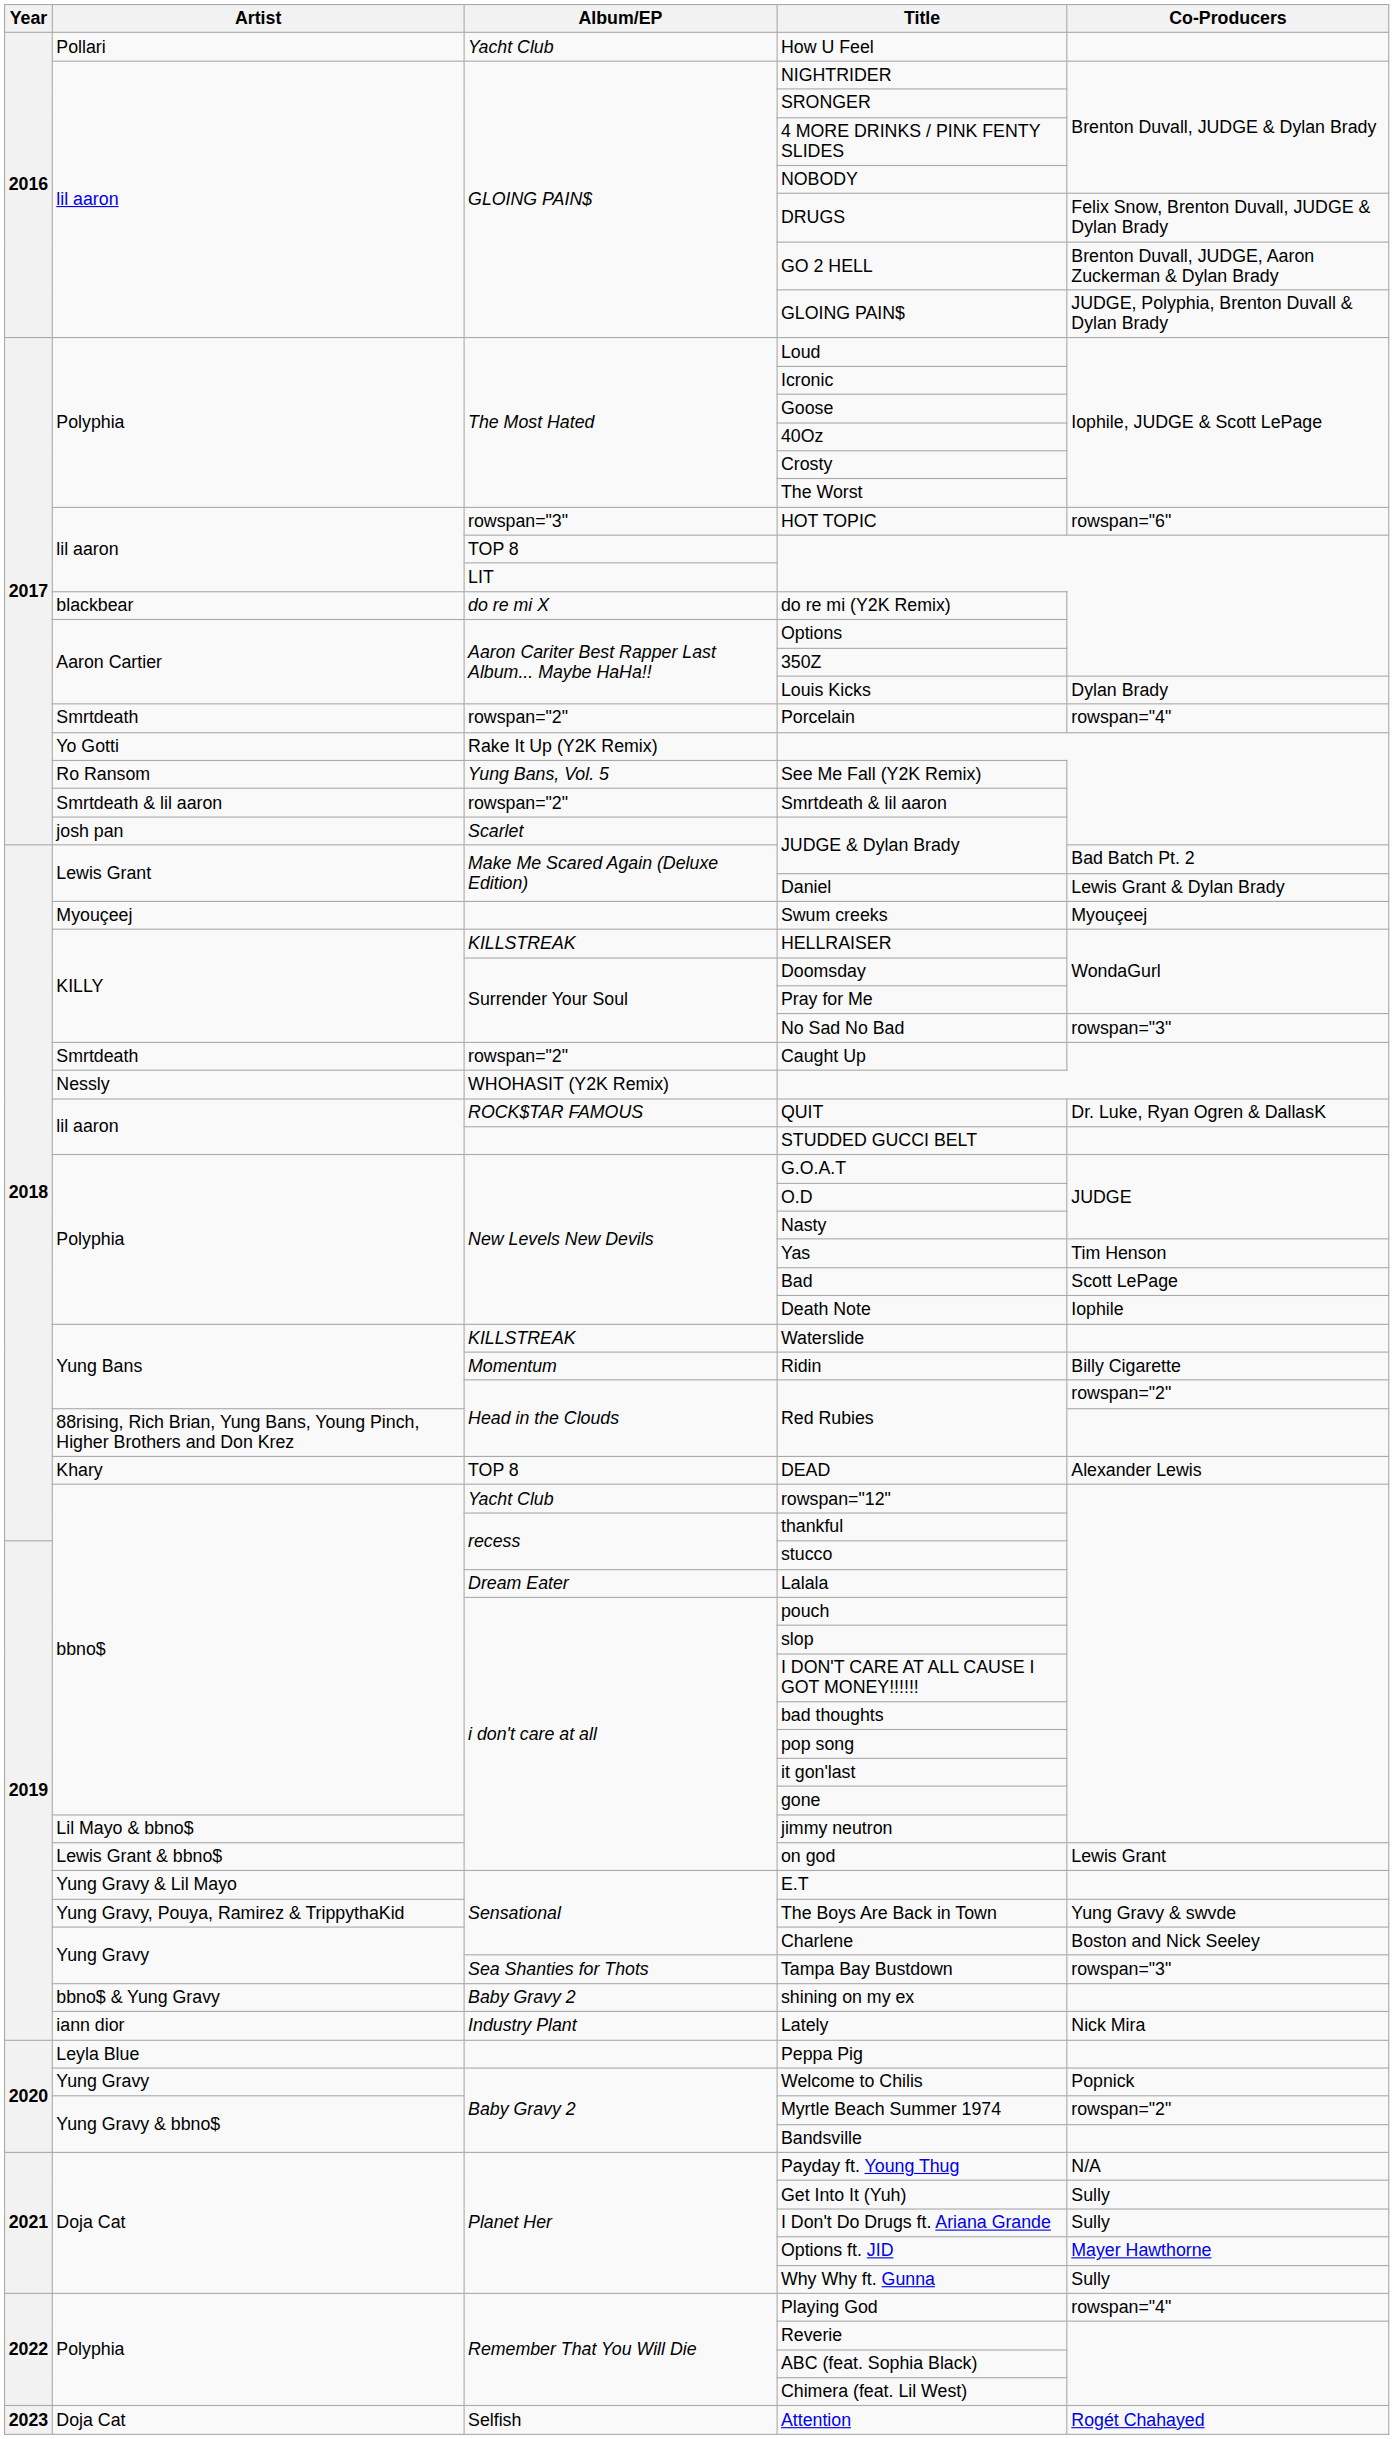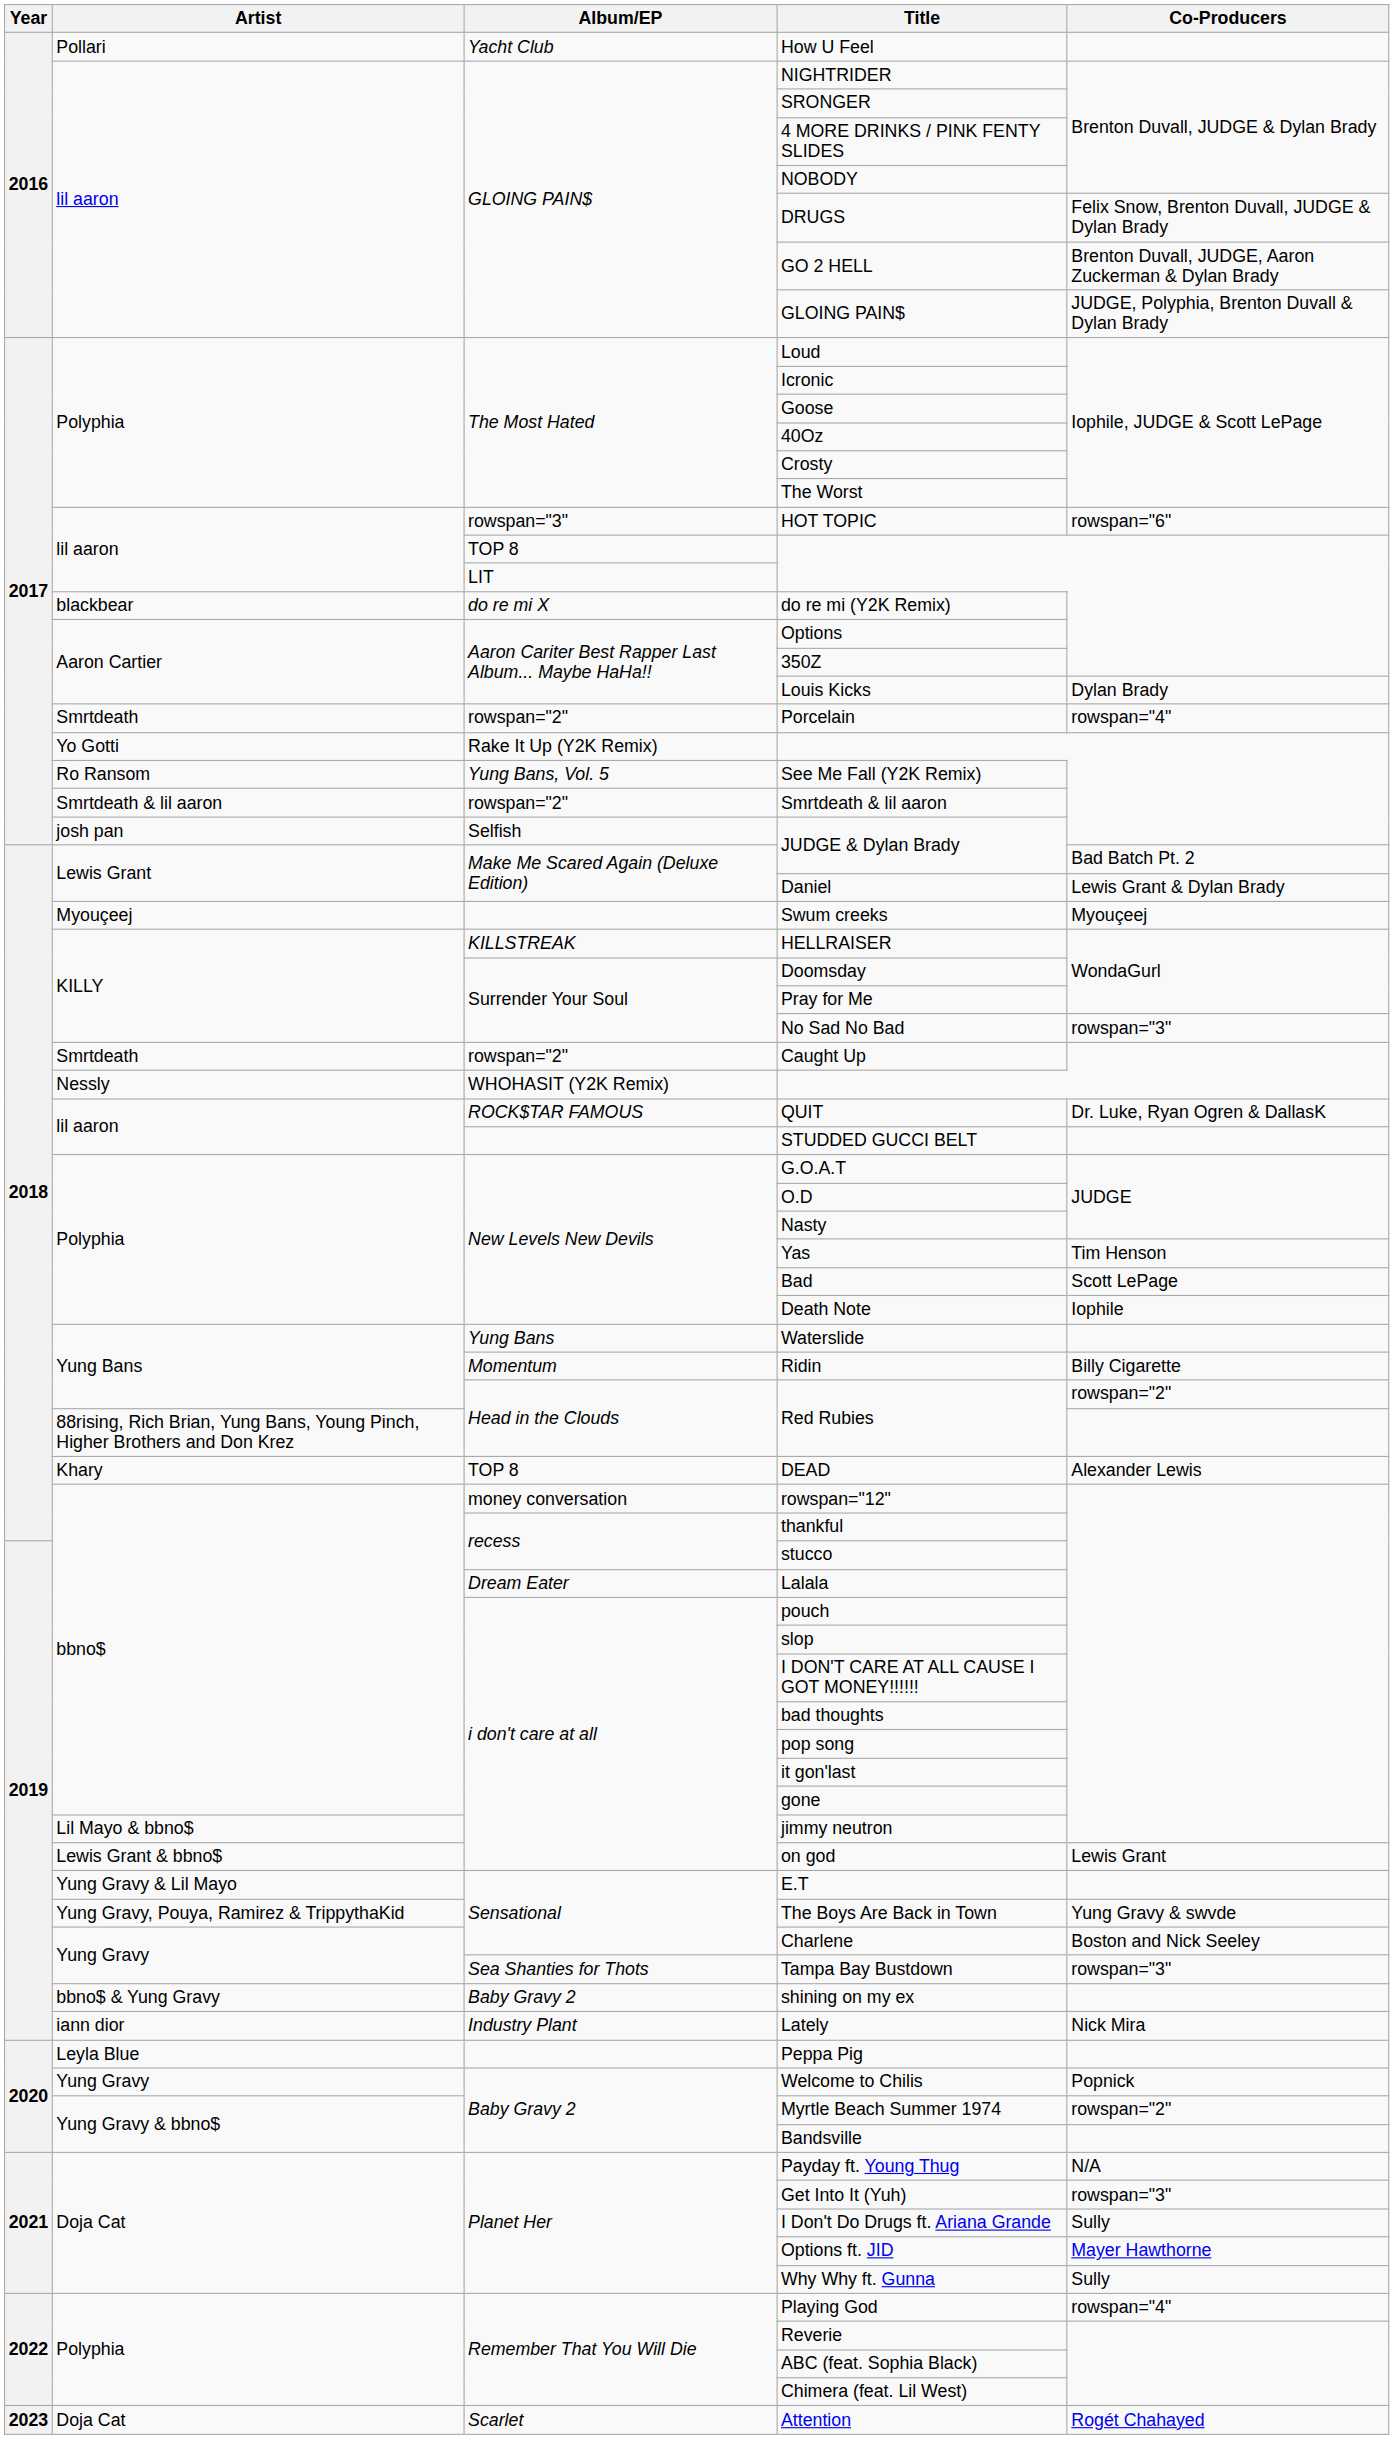(496, 830) Scarlet -> (495, 830) Selfish
(522, 1337) KILLSTREAK -> (511, 1337) Yung Bans
(511, 1498) Yacht Club -> (548, 1498) money conversation
(1091, 2194) Sully -> (1121, 2194) rowspan="3"
(495, 2419) Selfish -> (496, 2419) Scarlet
